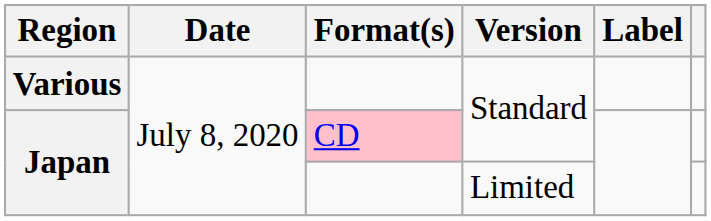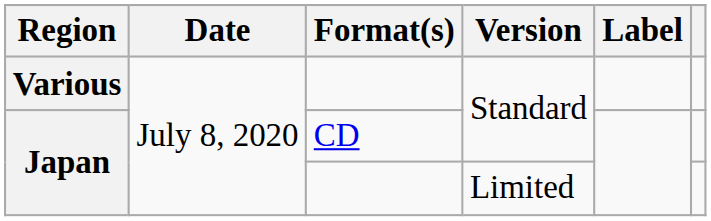(337, 135) pink background -> (337, 135) no background
